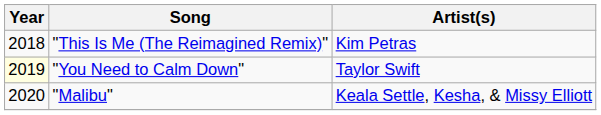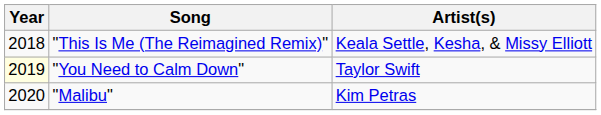(376, 43) Kim Petras -> (464, 43) Keala Settle, Kesha, & Missy Elliott
(464, 95) Keala Settle, Kesha, & Missy Elliott -> (376, 95) Kim Petras
